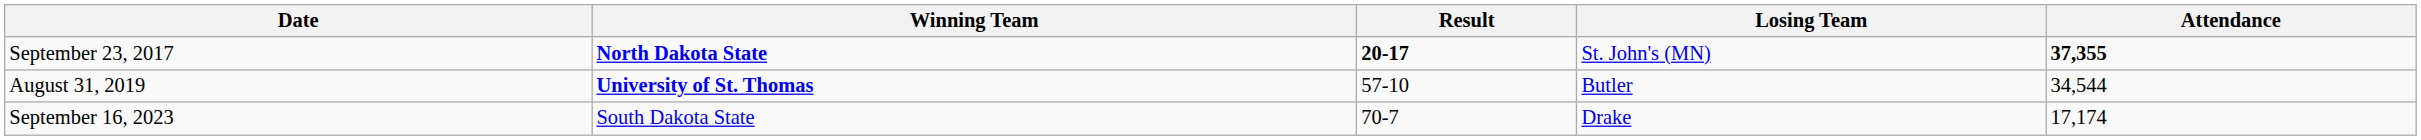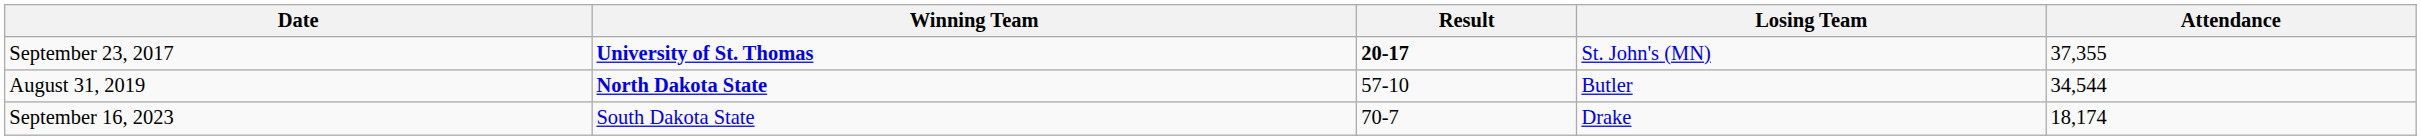(682, 53) North Dakota State -> (705, 53) University of St. Thomas
(2079, 53) bold -> (2079, 53) normal
(705, 85) University of St. Thomas -> (682, 85) North Dakota State
(2079, 118) 17,174 -> (2079, 118) 18,174
